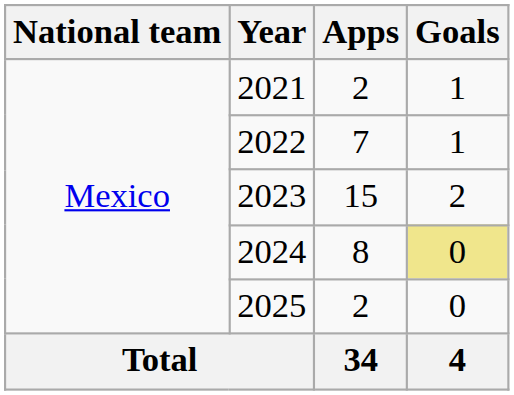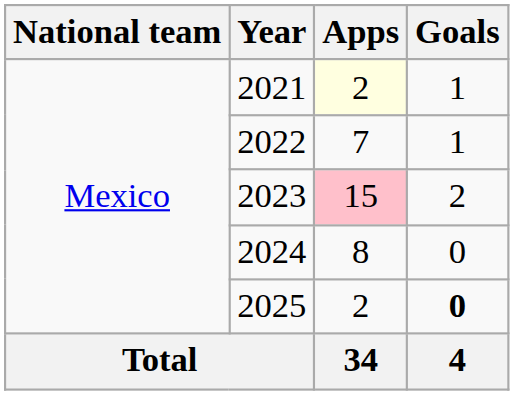(361, 86) no background -> (361, 86) lightyellow background
(361, 196) no background -> (361, 196) pink background
(457, 251) khaki background -> (457, 251) no background
(457, 305) normal -> (457, 305) bold
